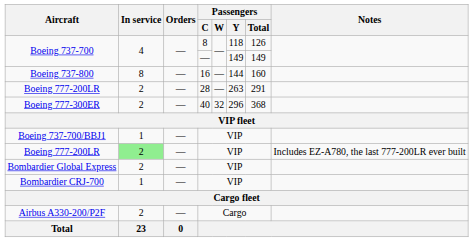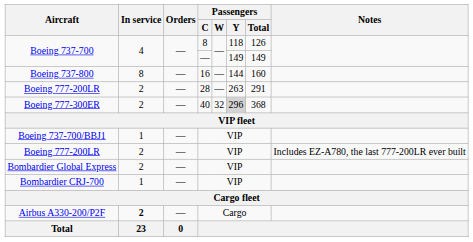(236, 105) no background -> (236, 105) lightgrey background
(141, 151) lightgreen background -> (141, 151) no background
(141, 213) normal -> (141, 213) bold
